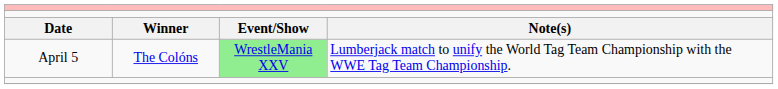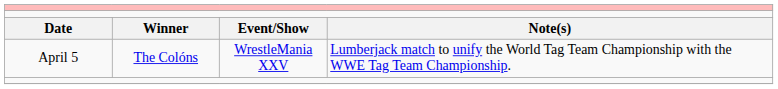(273, 58) lightgreen background -> (273, 58) no background
